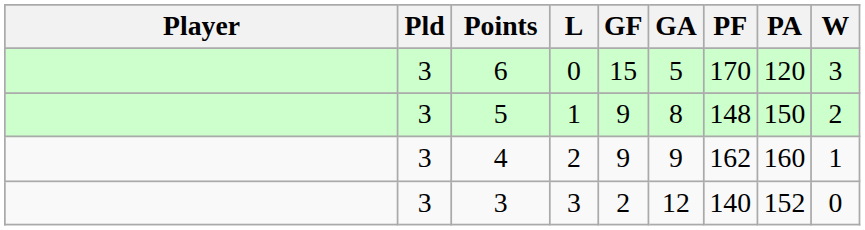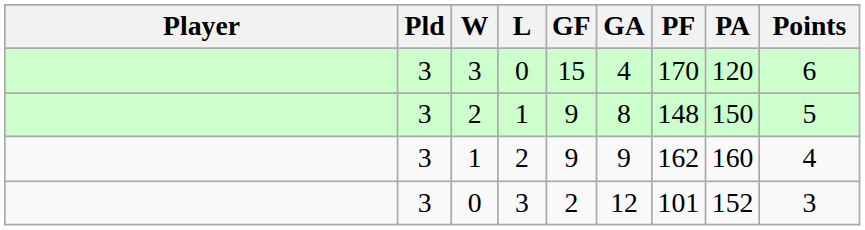columns swapped: (835, 26) <-> (501, 26)
(676, 70) 5 -> (624, 70) 4
(730, 202) 140 -> (678, 202) 101
